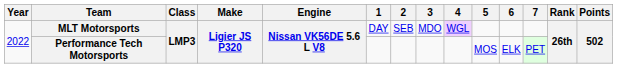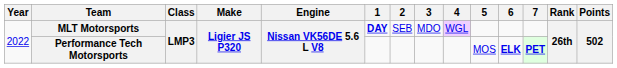(379, 29) normal -> (377, 29) bold
(511, 50) normal -> (511, 50) bold
(535, 50) normal -> (535, 50) bold
